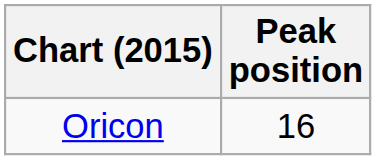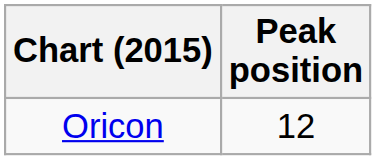(296, 125) 16 -> (296, 125) 12
